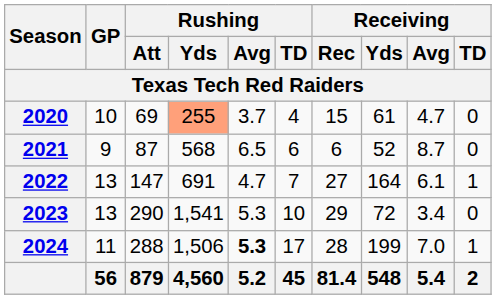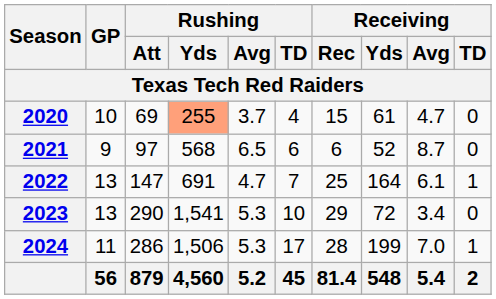(147, 149) 87 -> (147, 149) 97
(336, 181) 27 -> (336, 181) 25
(147, 246) 288 -> (147, 246) 286
(252, 246) bold -> (252, 246) normal
